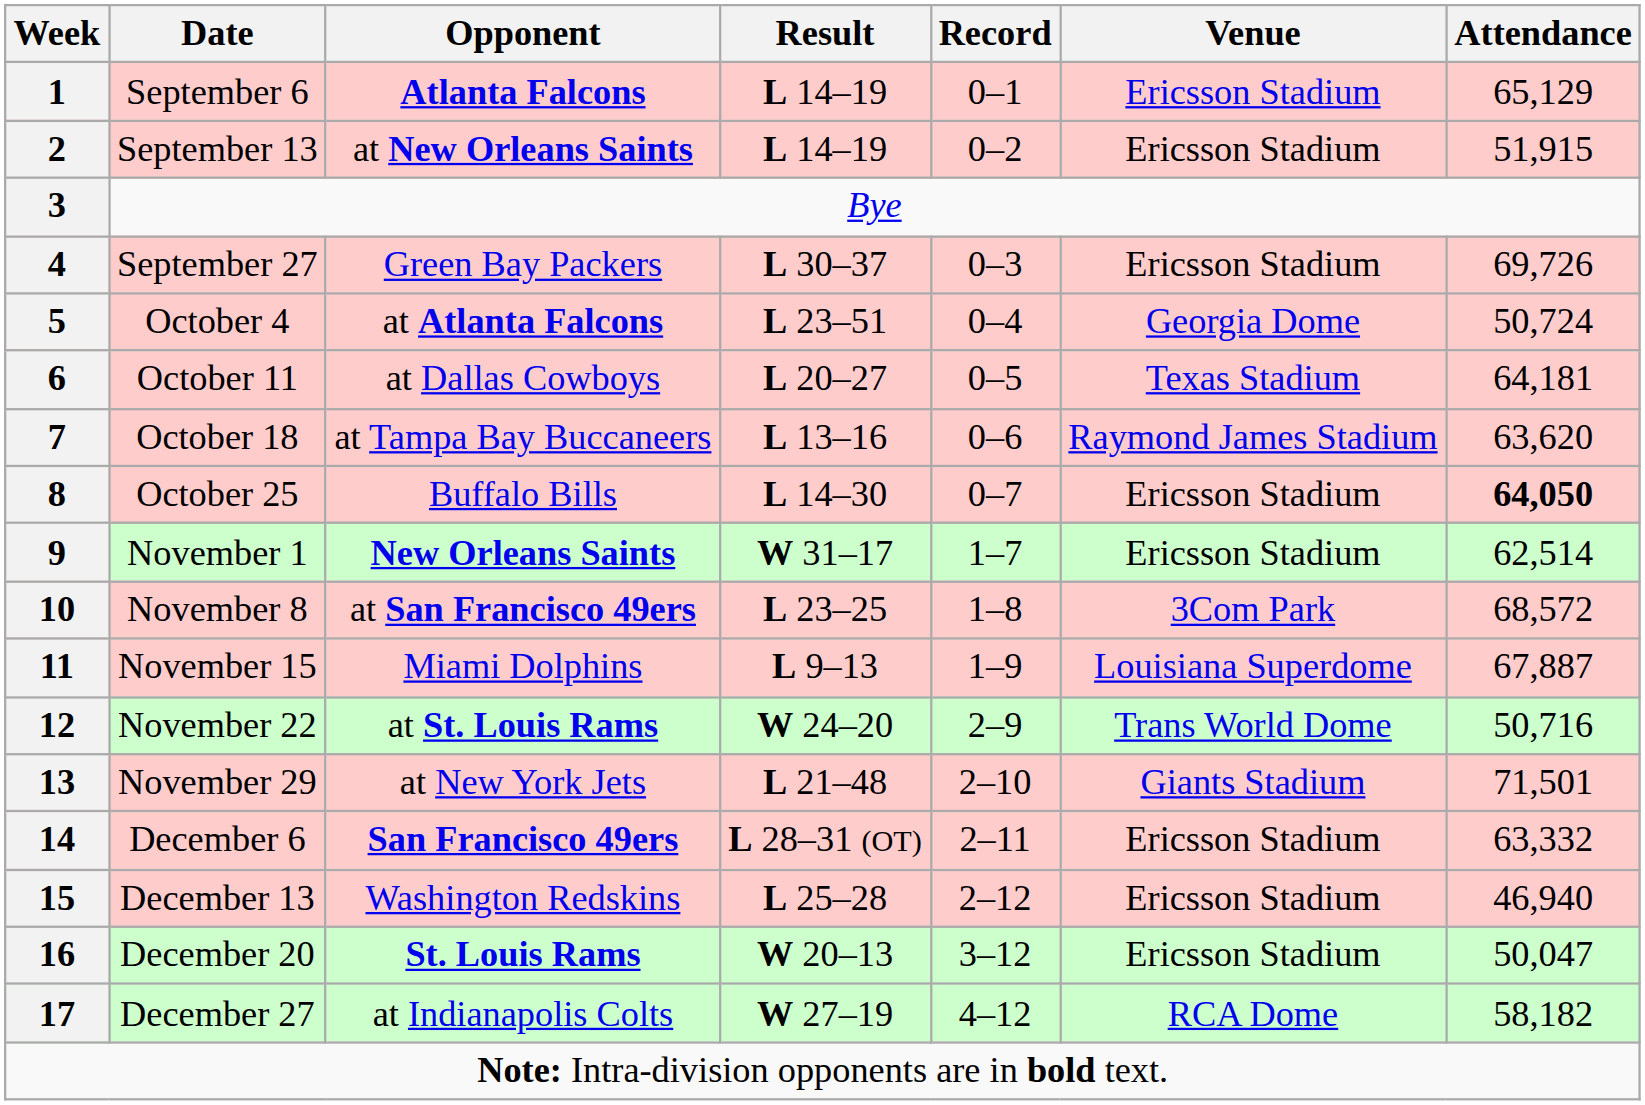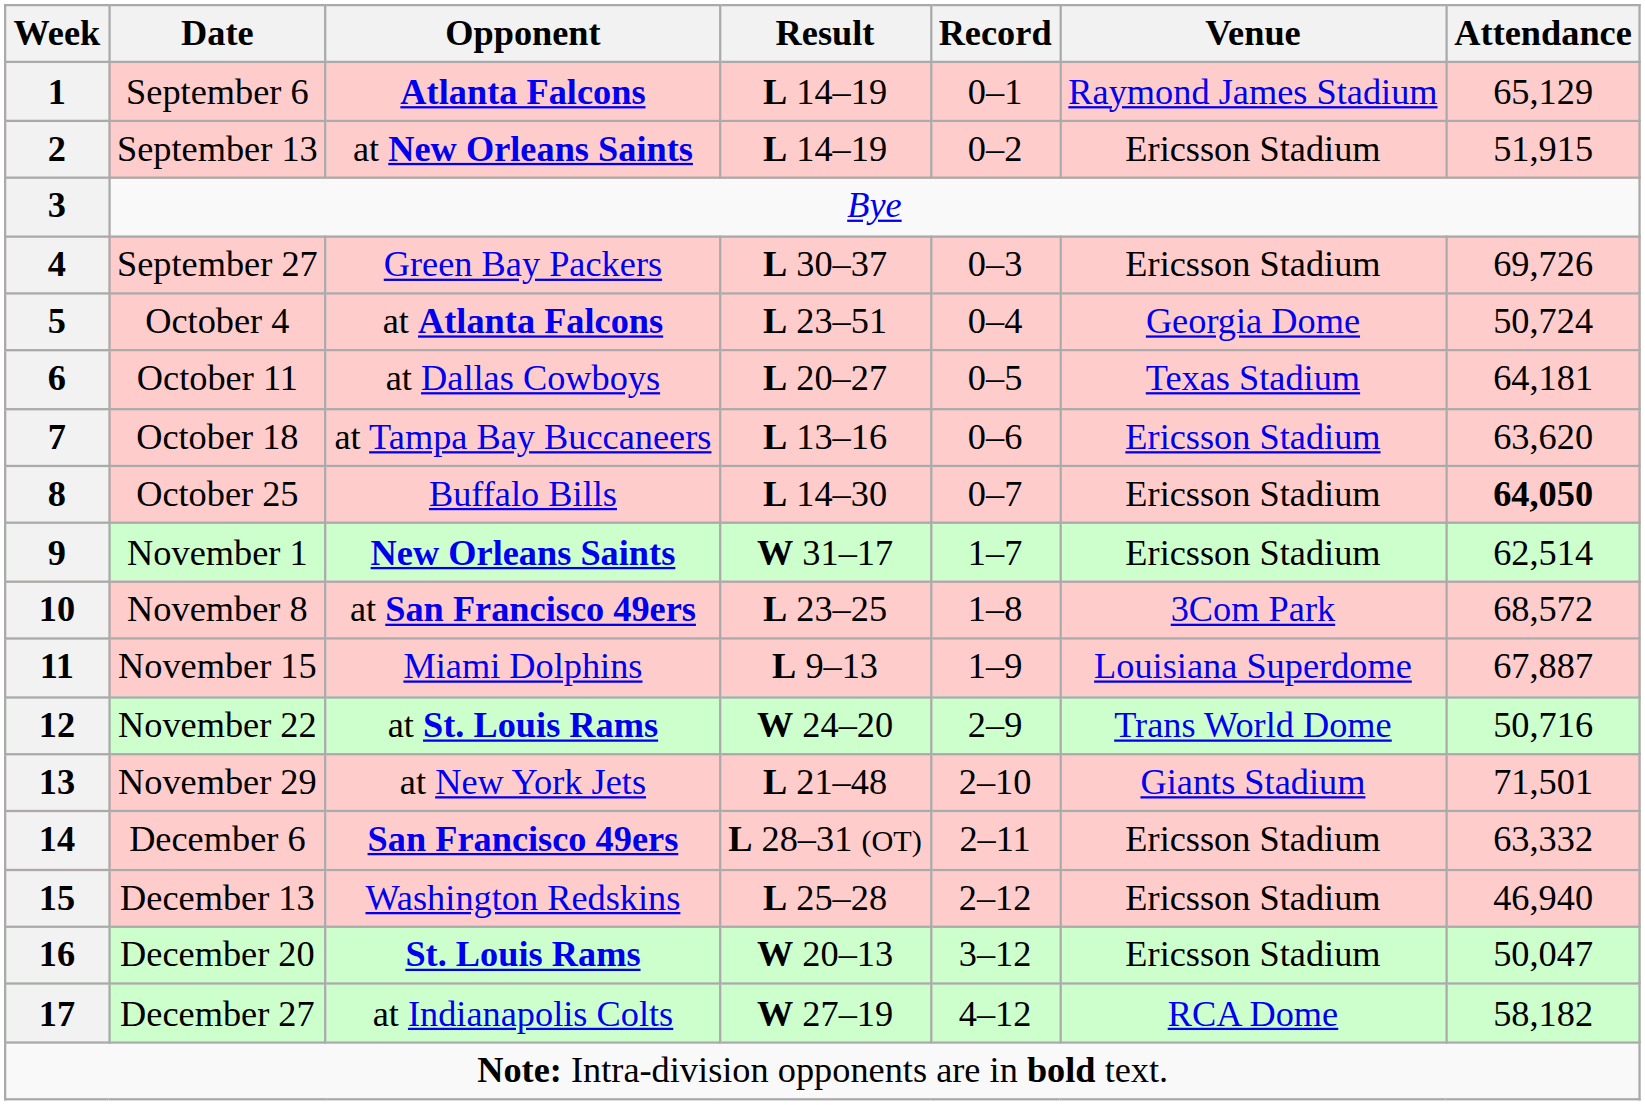(1253, 90) Ericsson Stadium -> (1253, 90) Raymond James Stadium
(1253, 436) Raymond James Stadium -> (1253, 436) Ericsson Stadium
